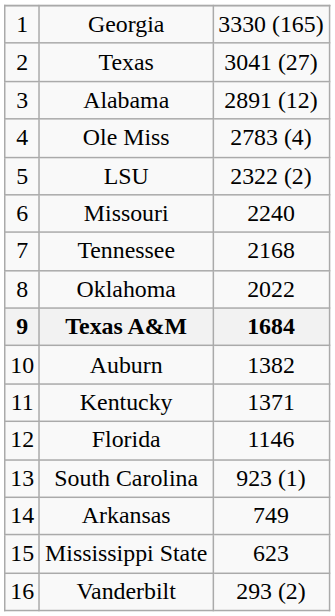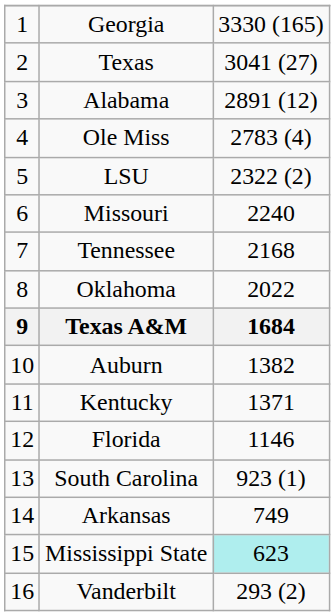(271, 553) no background -> (271, 553) paleturquoise background
